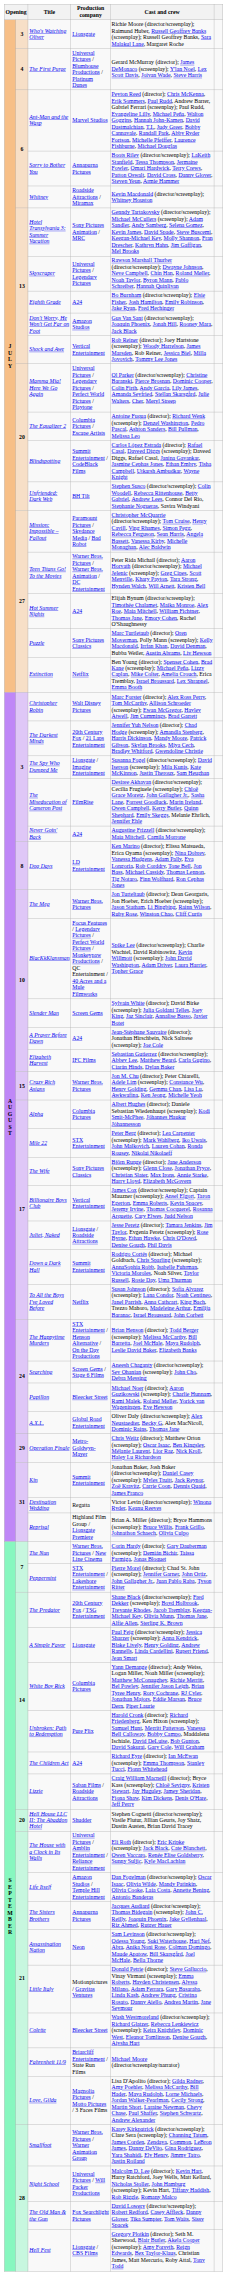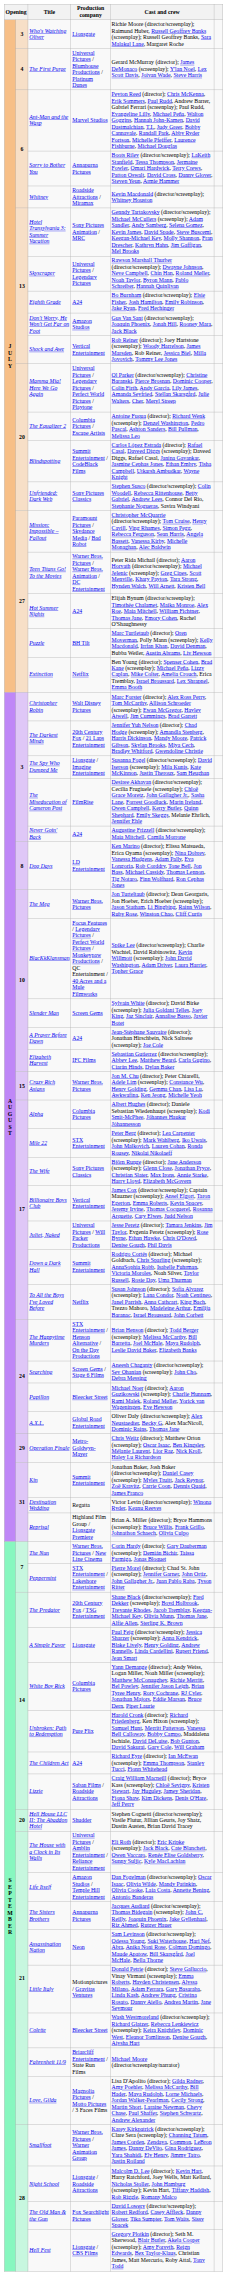(81, 496) BH Tilt -> (88, 496) Sony Pictures Classics
(88, 643) Sony Pictures Classics -> (81, 643) BH Tilt
(85, 1235) Lionsgate / Roadside Attractions -> (89, 1235) Universal Pictures / Will Packer Productions
(89, 2183) Universal Pictures / Will Packer Productions -> (85, 2183) Lionsgate / Roadside Attractions
